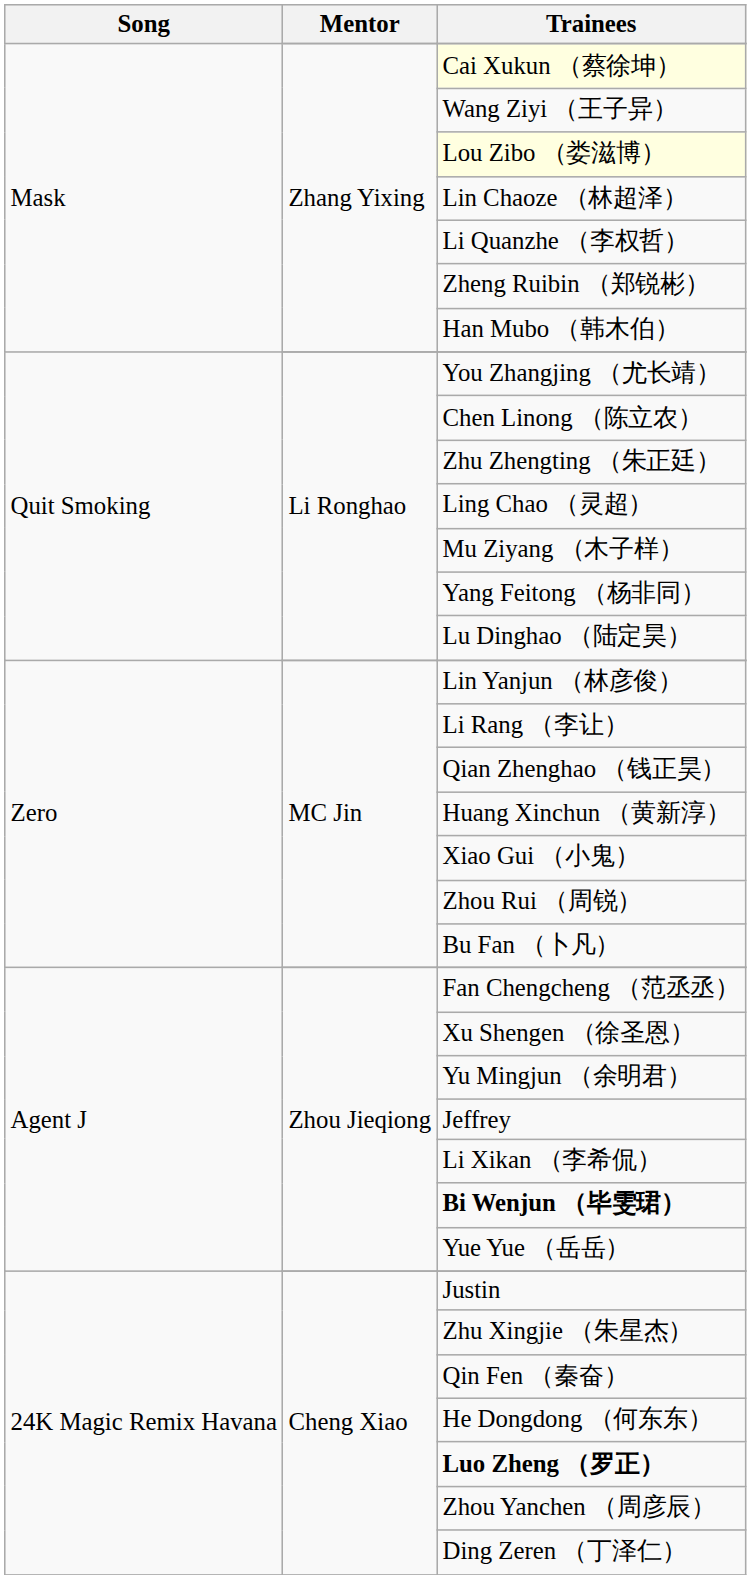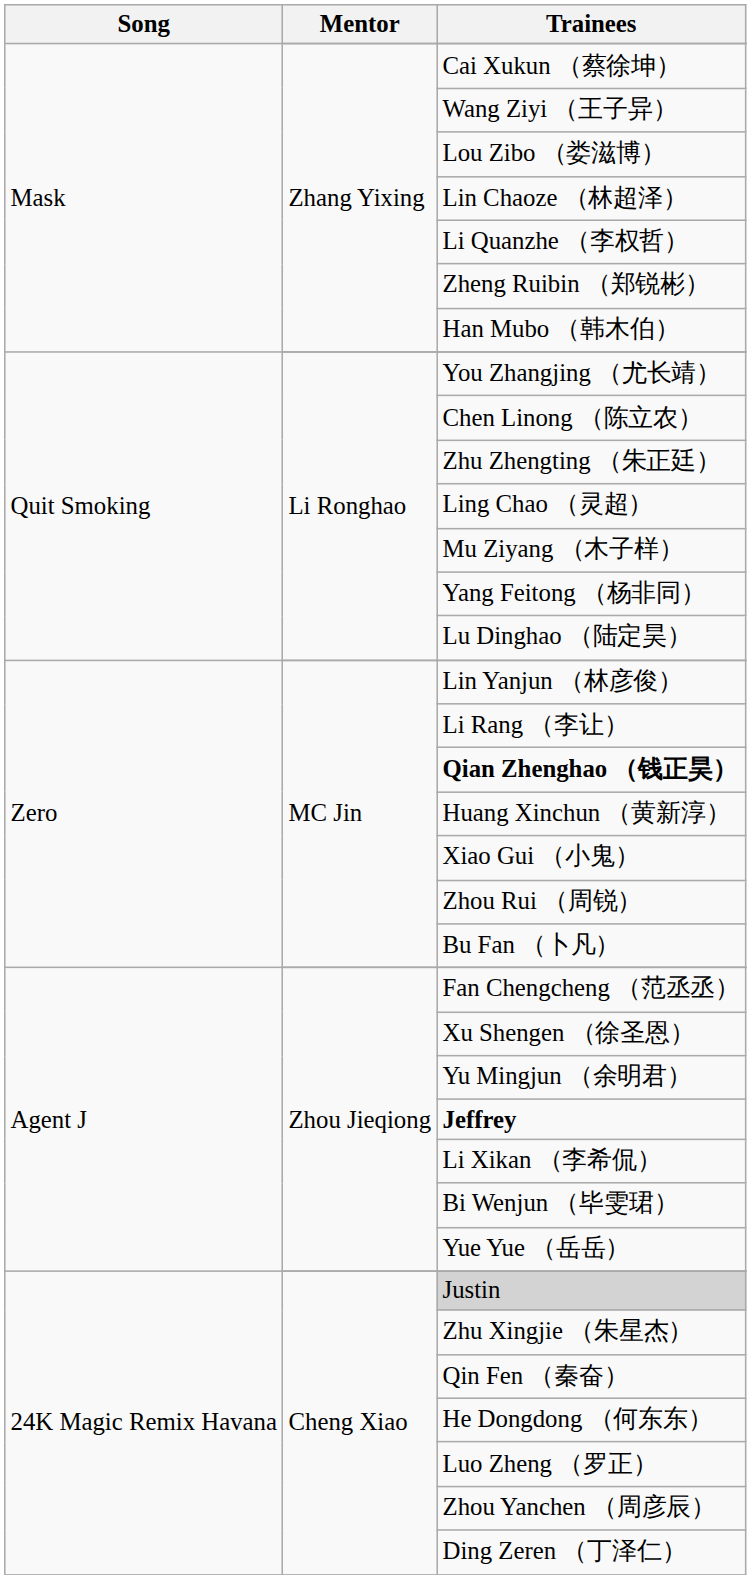(562, 65) lightyellow background -> (562, 65) no background
(554, 153) lightyellow background -> (554, 153) no background
(584, 768) normal -> (590, 768) bold
(477, 1119) normal -> (479, 1119) bold
(564, 1203) bold -> (560, 1203) normal
(471, 1290) no background -> (471, 1290) lightgrey background
(553, 1463) bold -> (550, 1463) normal
